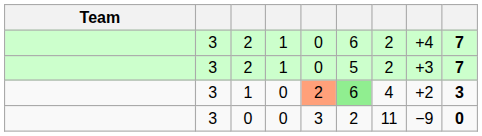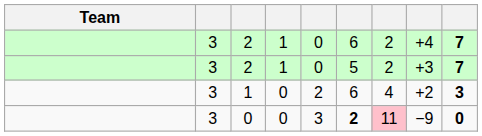(319, 93) lightsalmon background -> (319, 93) no background
(354, 93) lightgreen background -> (354, 93) no background
(354, 119) normal -> (354, 119) bold
(389, 119) no background -> (389, 119) pink background
